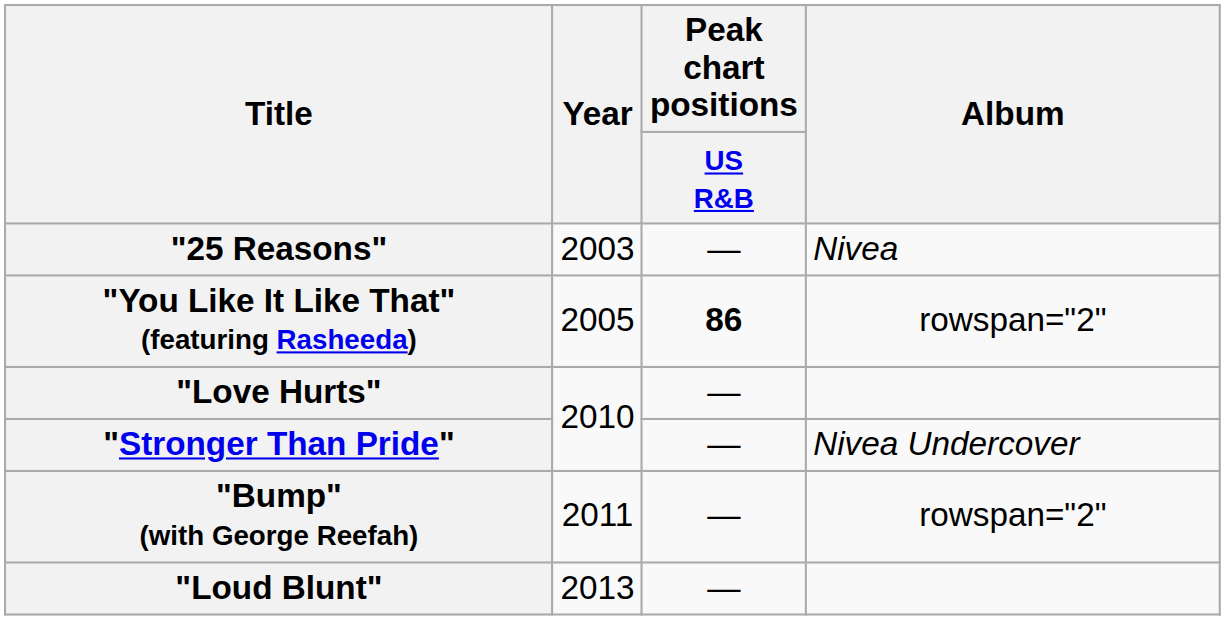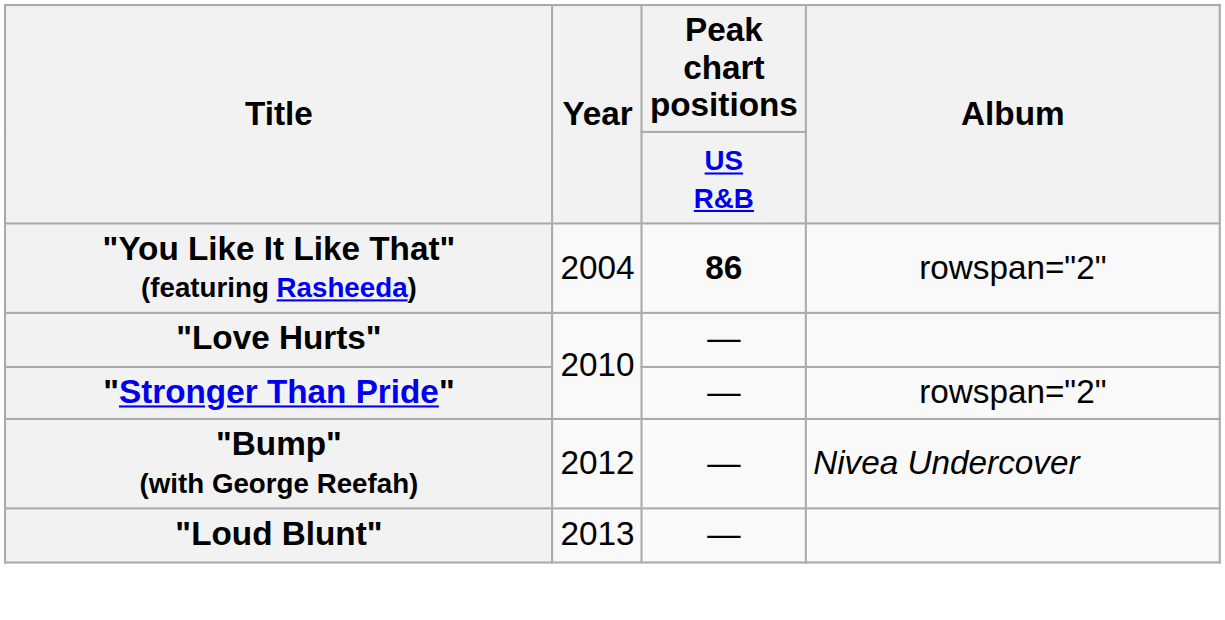- row: (279, 248)
(598, 320) 2005 -> (598, 267) 2004
(946, 444) Nivea Undercover -> (1013, 391) rowspan="2"
(598, 516) 2011 -> (598, 463) 2012
(1013, 516) rowspan="2" -> (946, 463) Nivea Undercover
